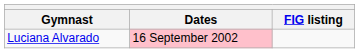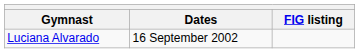(185, 38) pink background -> (185, 38) no background
